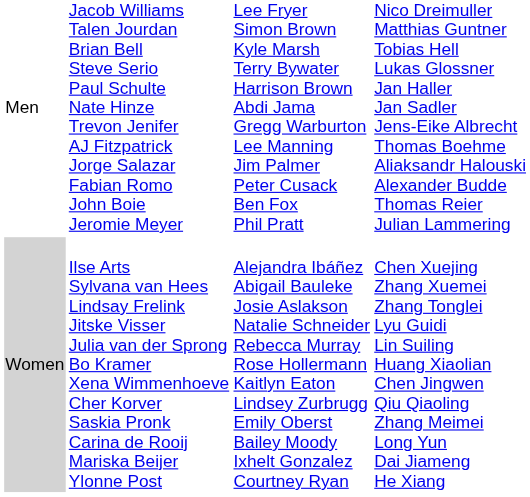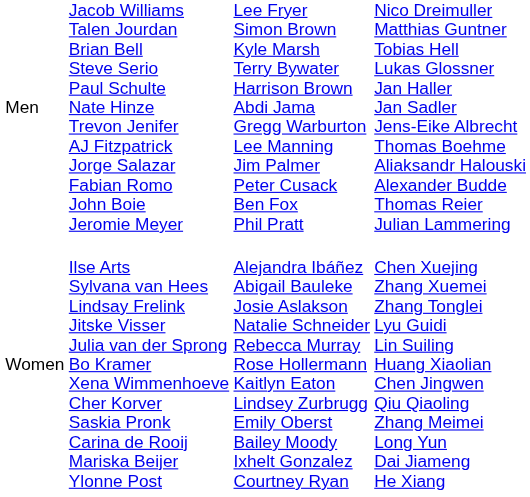(35, 364) lightgrey background -> (35, 364) no background
